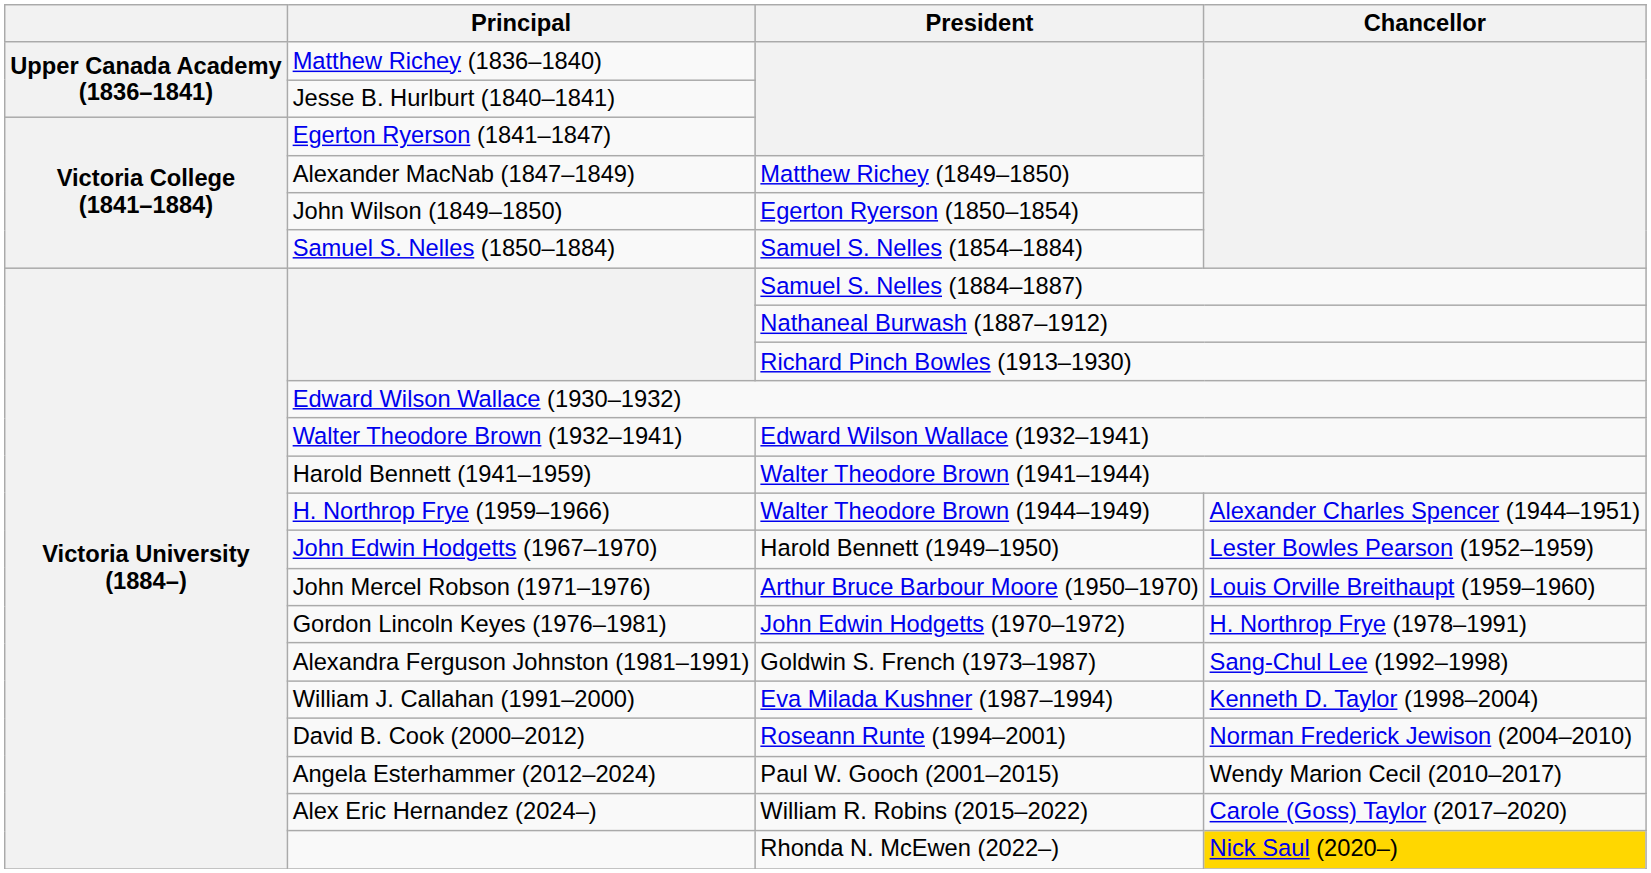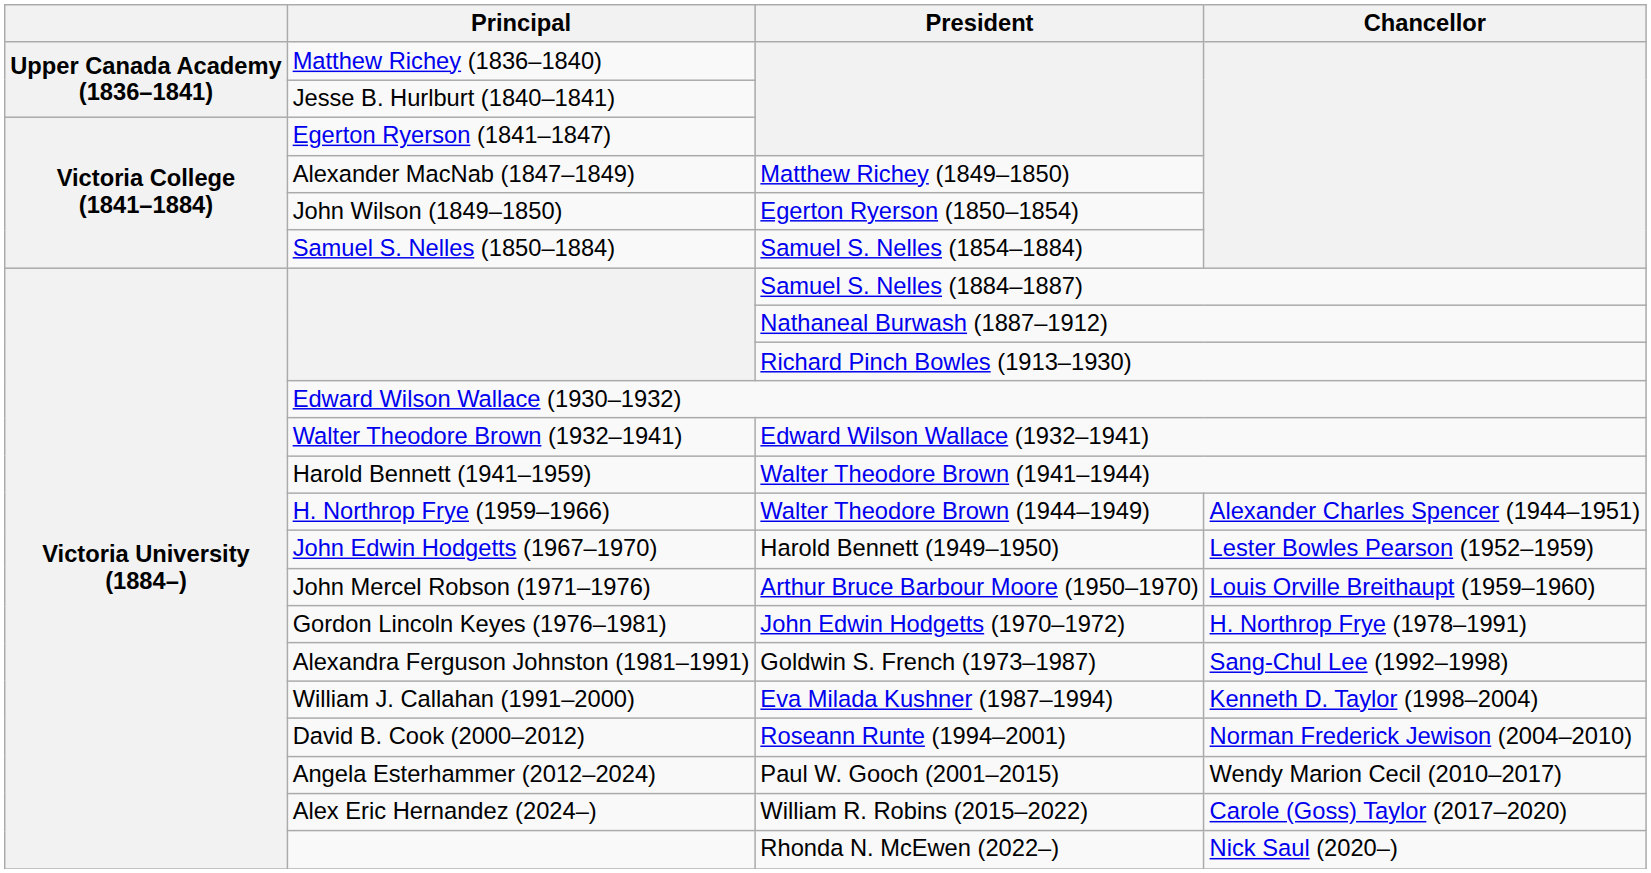(1304, 849) gold background -> (1304, 849) no background
